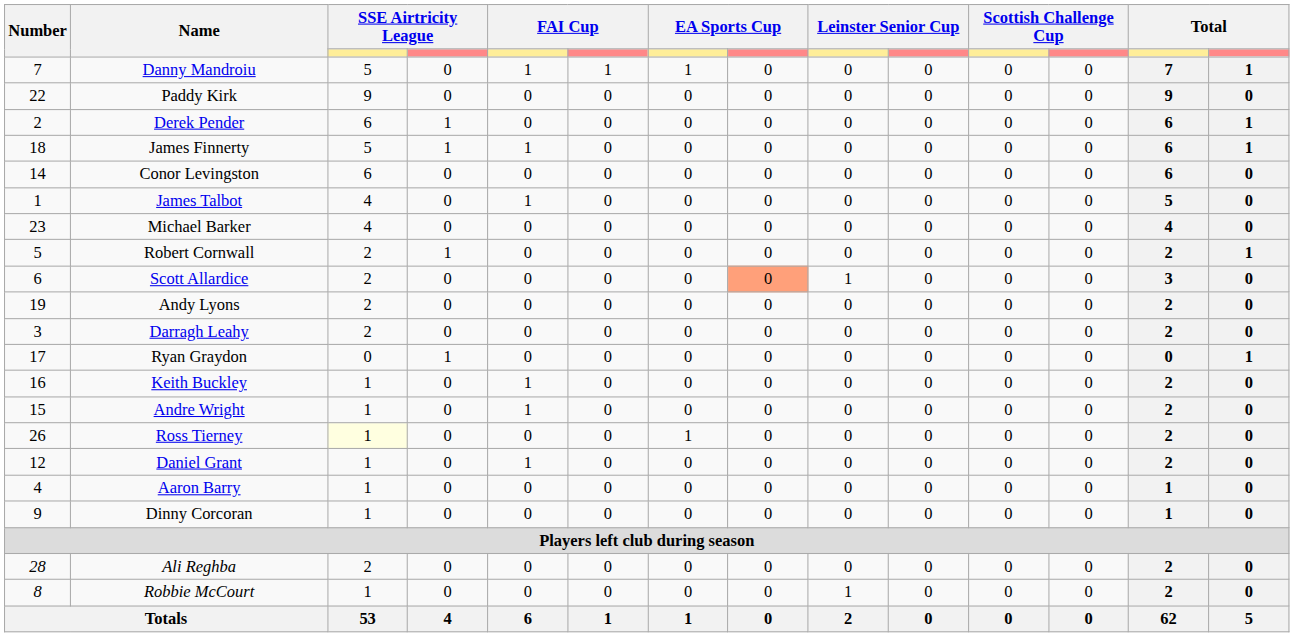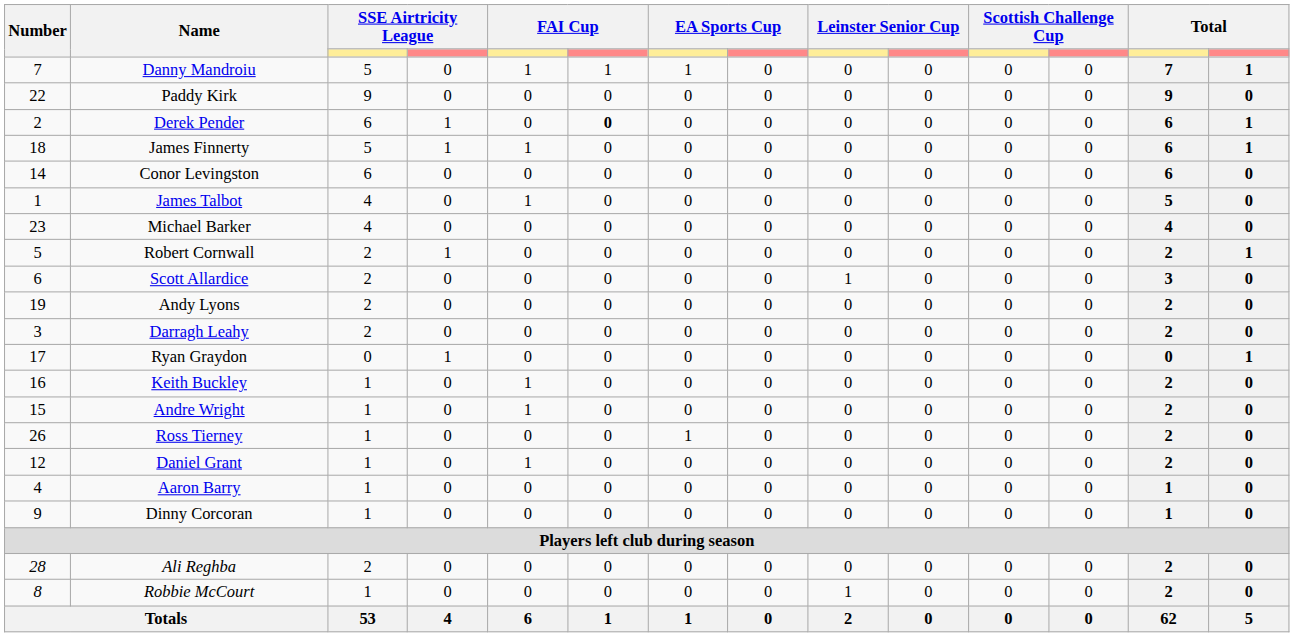(608, 122) normal -> (608, 122) bold
(768, 278) lightsalmon background -> (768, 278) no background
(368, 435) lightyellow background -> (368, 435) no background
